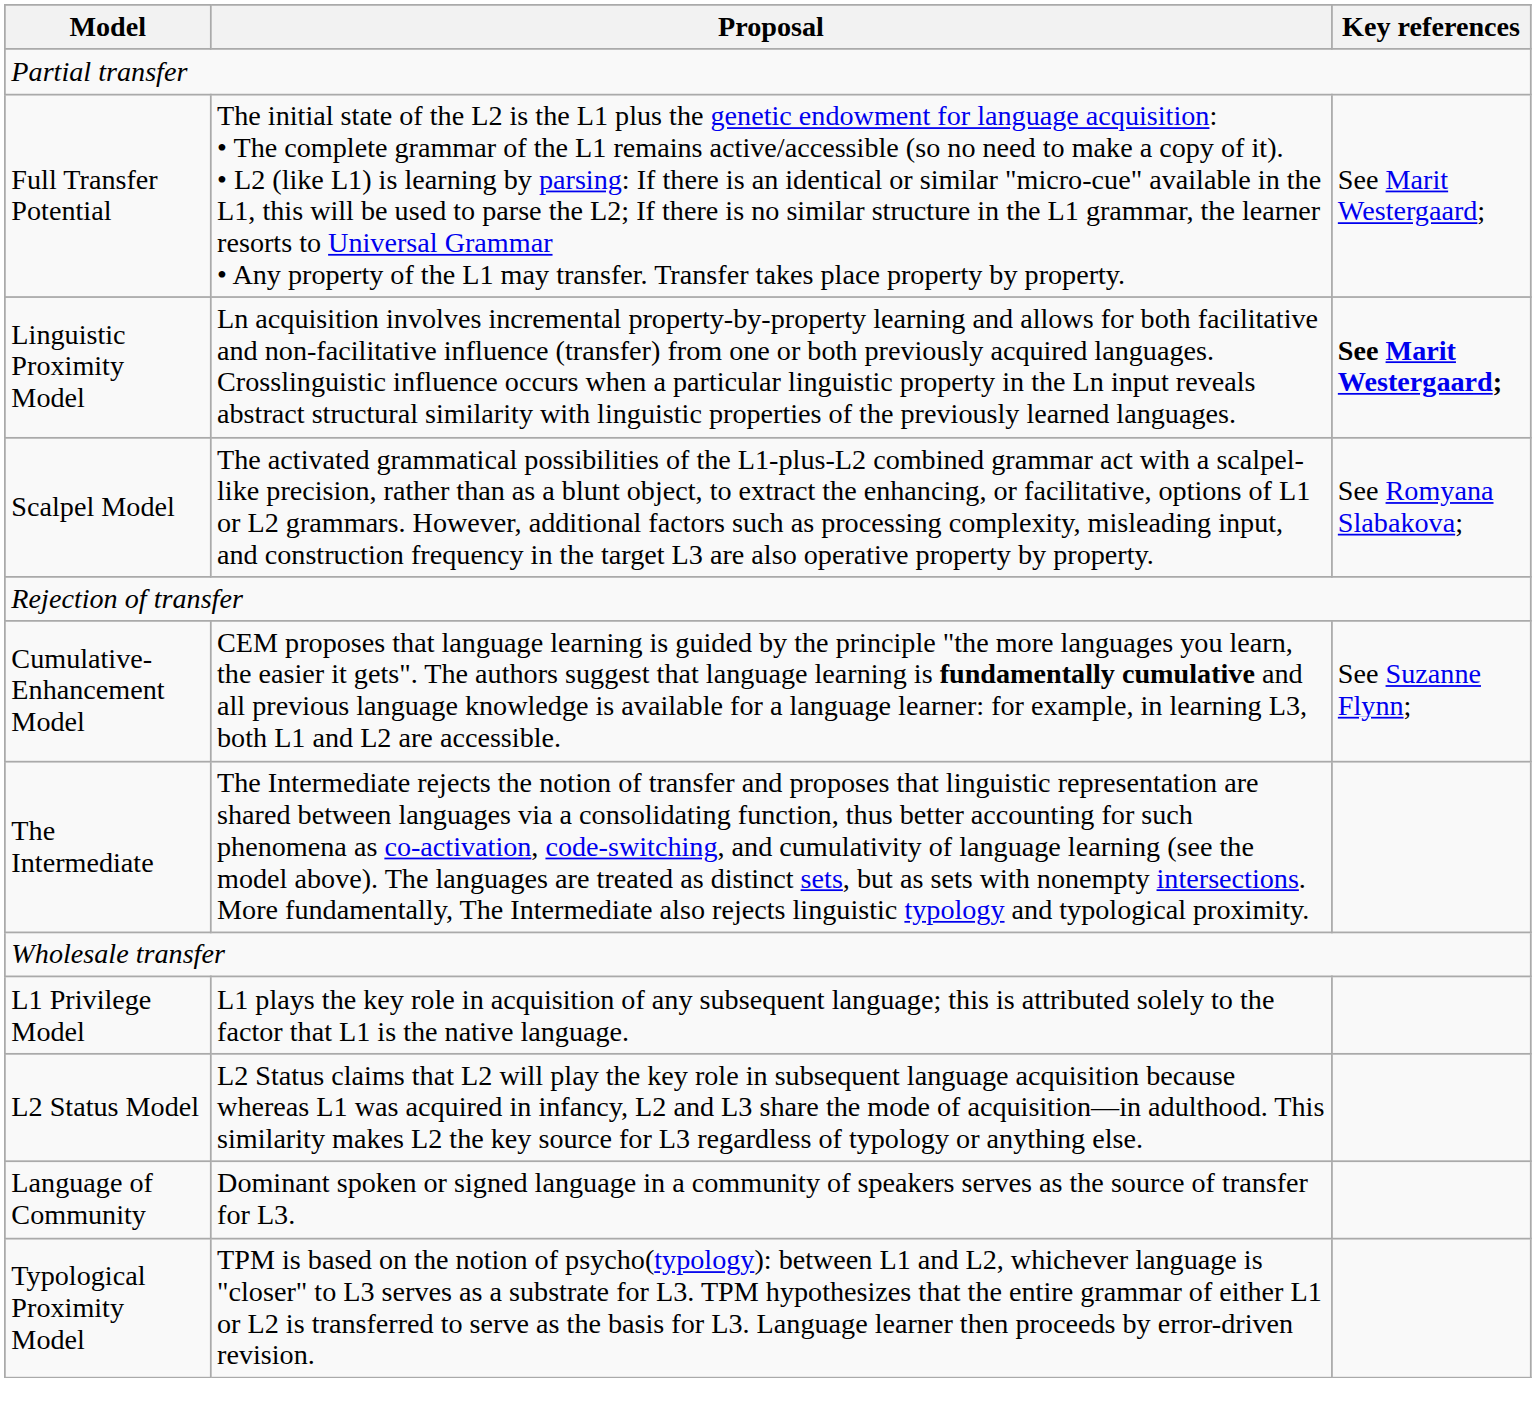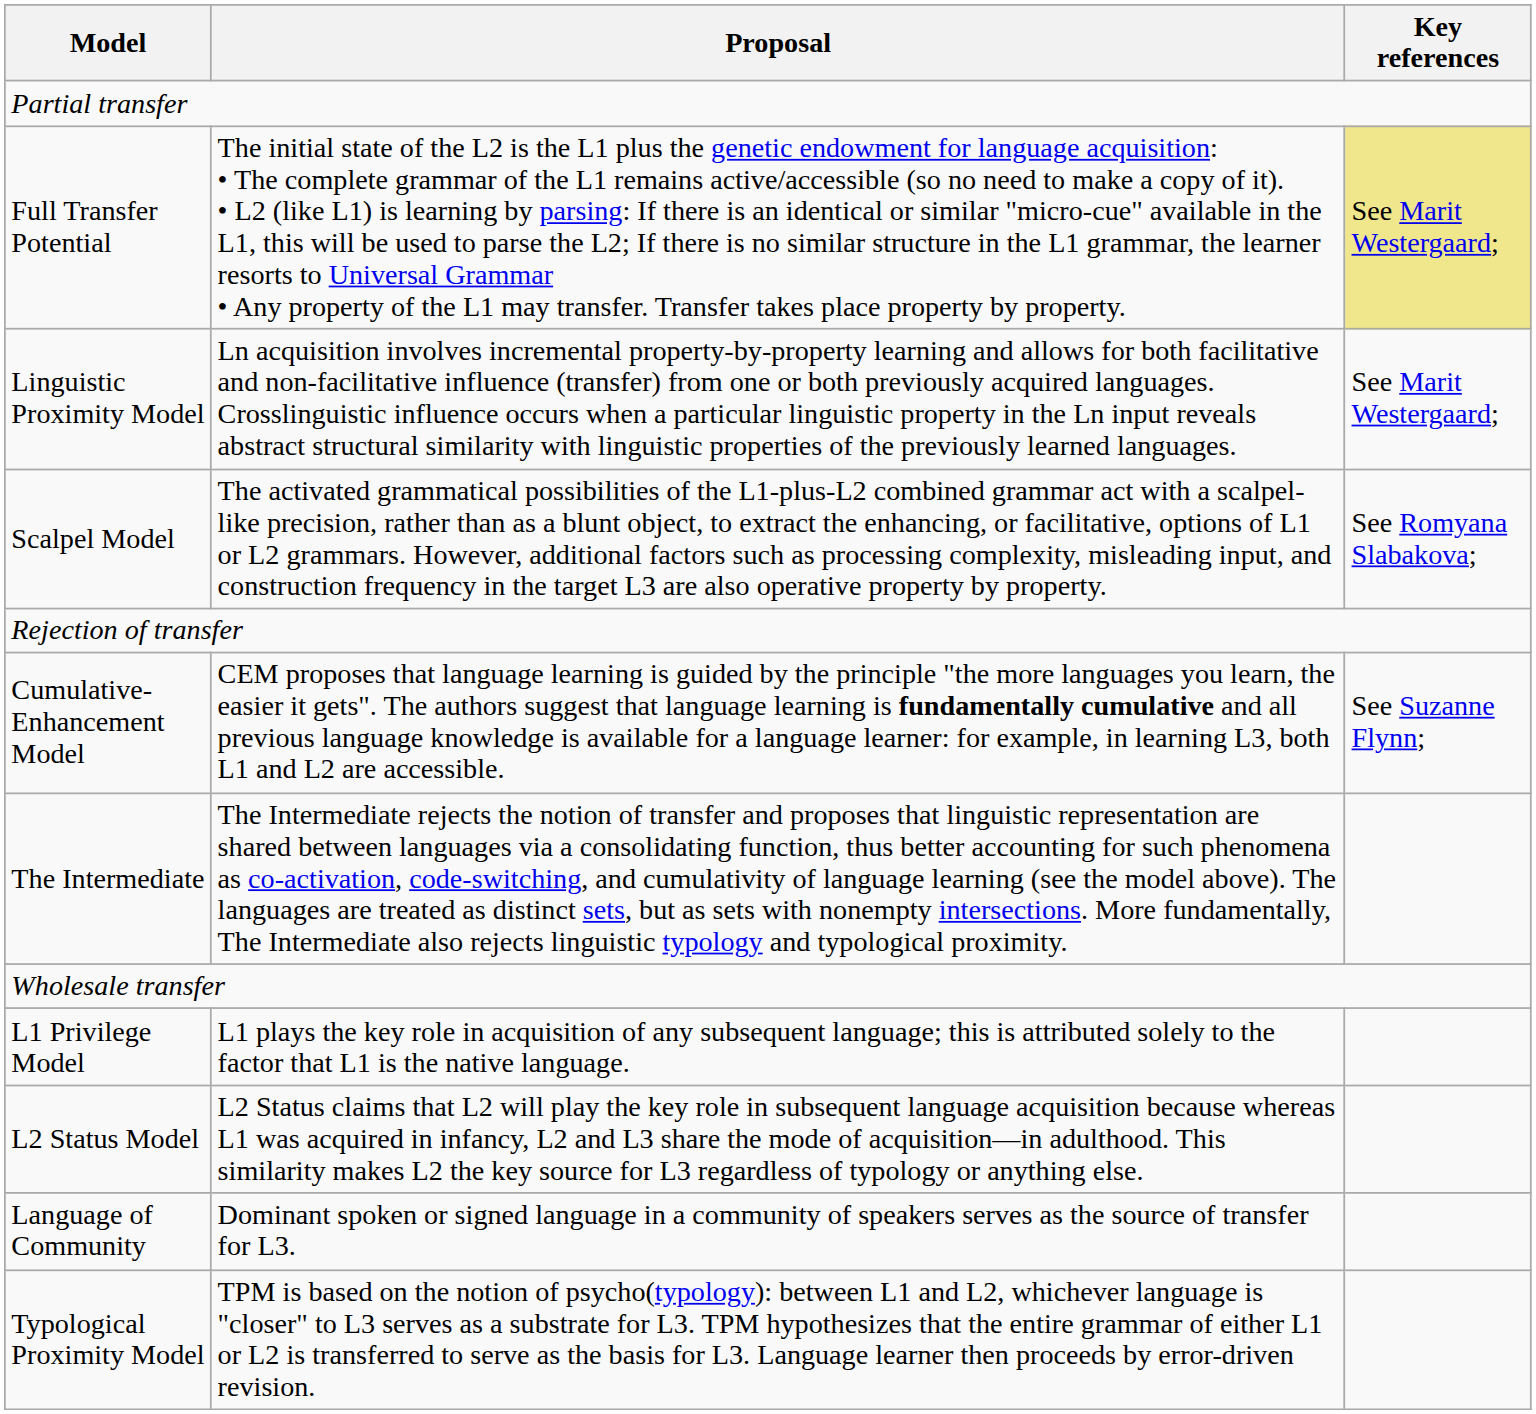(1412, 195) no background -> (1425, 227) khaki background
(1420, 366) bold -> (1425, 398) normal
